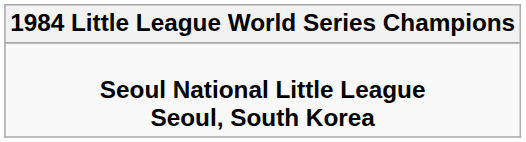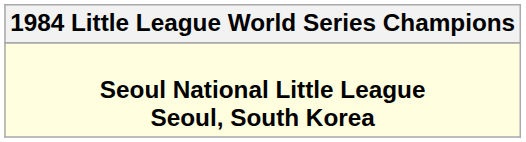(263, 103) no background -> (263, 103) lightyellow background
